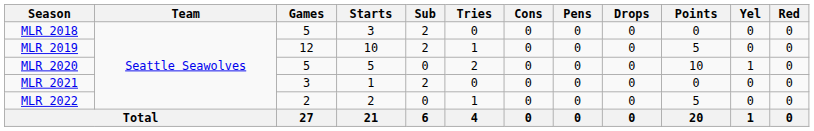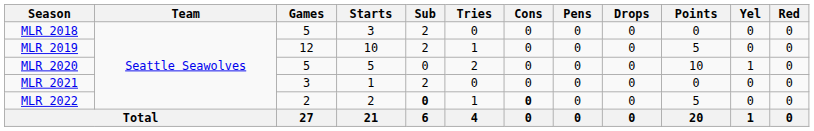(425, 100) normal -> (425, 100) bold
(528, 100) normal -> (528, 100) bold
